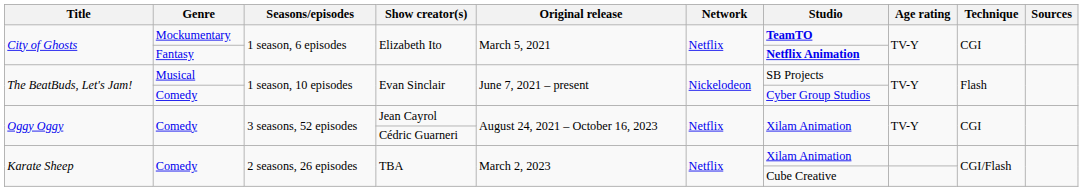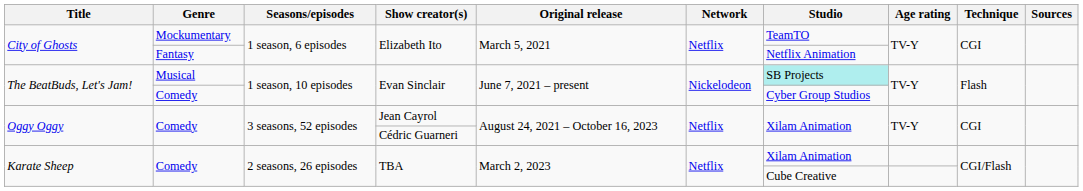(789, 35) bold -> (788, 35) normal
(813, 55) bold -> (811, 55) normal
(795, 75) no background -> (795, 75) paleturquoise background
